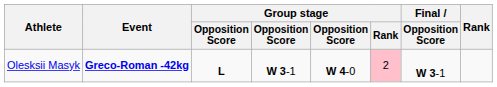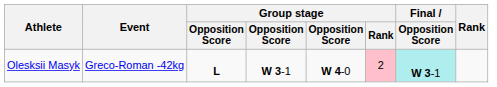(137, 66) bold -> (135, 66) normal
(431, 73) no background -> (426, 73) paleturquoise background
